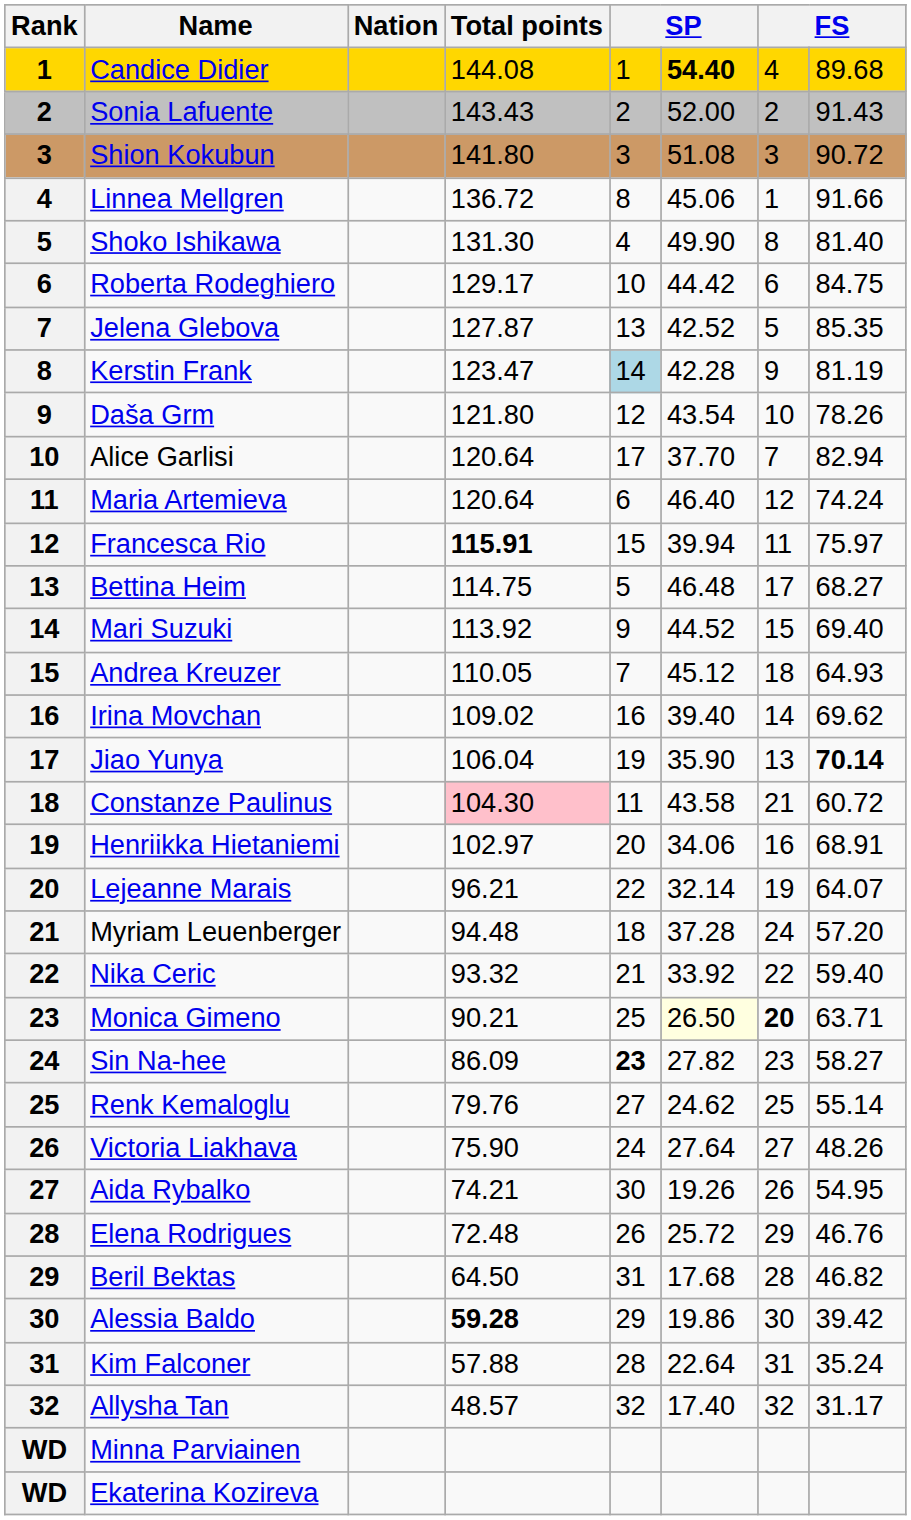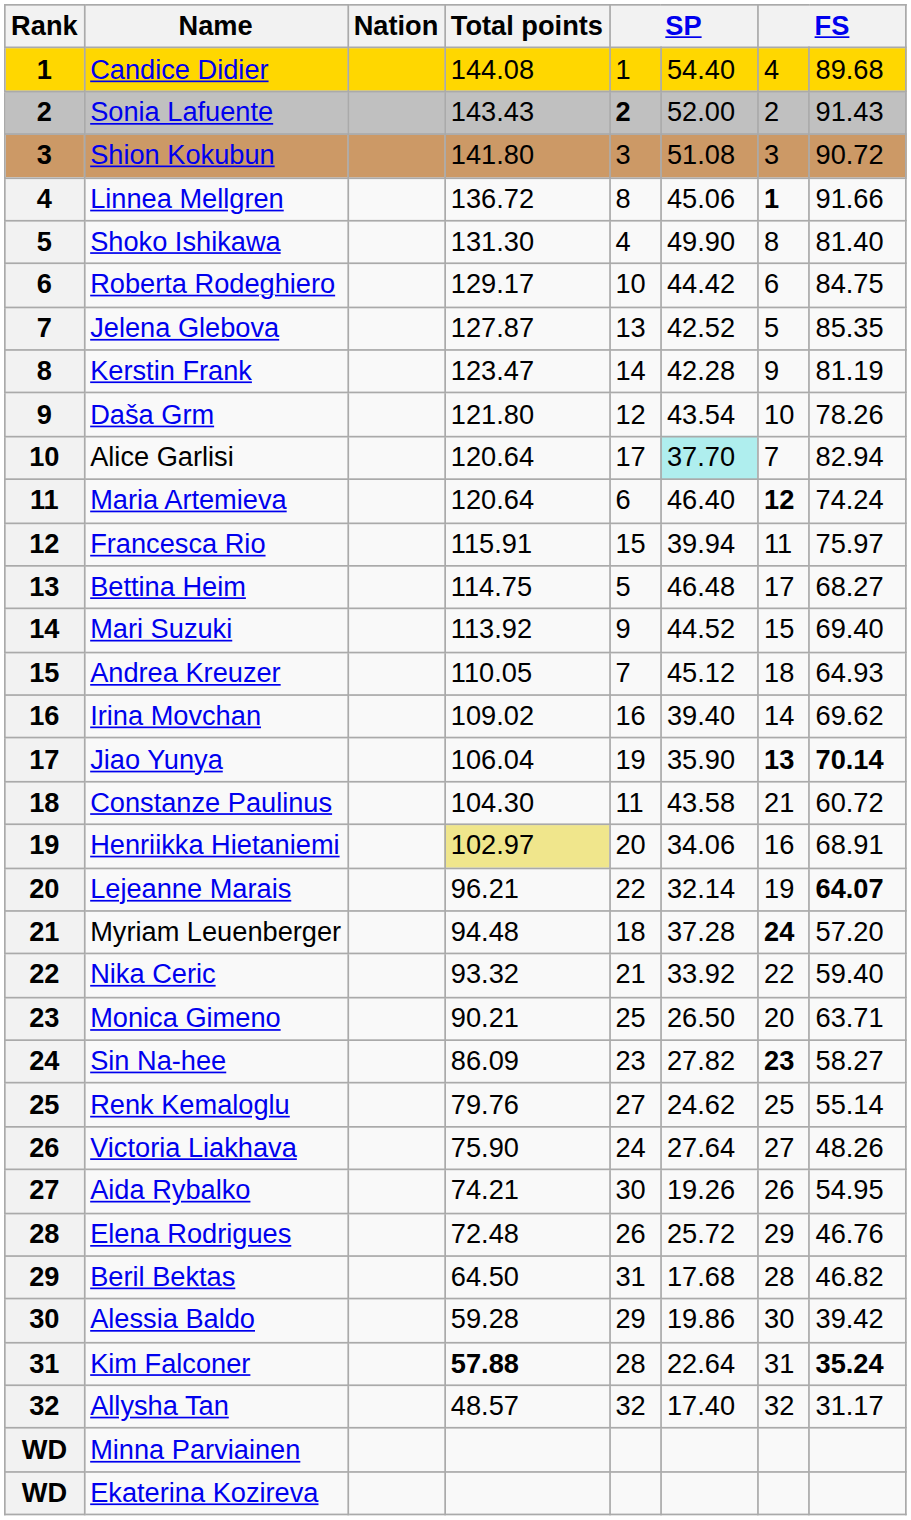(701, 69) bold -> (701, 69) normal
(623, 112) normal -> (623, 112) bold
(772, 198) normal -> (772, 198) bold
(631, 371) lightblue background -> (631, 371) no background
(701, 457) no background -> (701, 457) paleturquoise background
(779, 500) normal -> (779, 500) bold
(492, 543) bold -> (491, 543) normal
(779, 759) normal -> (779, 759) bold
(492, 802) pink background -> (492, 802) no background
(492, 845) no background -> (492, 845) khaki background
(850, 888) normal -> (850, 888) bold
(779, 931) normal -> (779, 931) bold
(701, 1018) lightyellow background -> (701, 1018) no background
(779, 1018) bold -> (779, 1018) normal
(631, 1061) bold -> (631, 1061) normal
(779, 1061) normal -> (779, 1061) bold
(485, 1320) bold -> (485, 1320) normal
(485, 1363) normal -> (485, 1363) bold
(850, 1363) normal -> (850, 1363) bold
